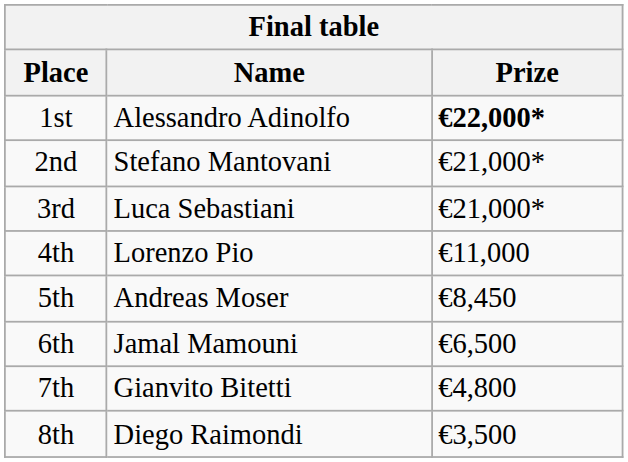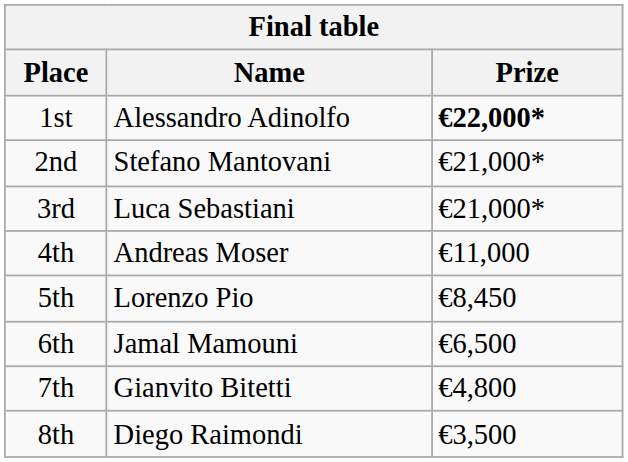(184, 252) Lorenzo Pio -> (201, 252) Andreas Moser
(201, 298) Andreas Moser -> (184, 298) Lorenzo Pio
